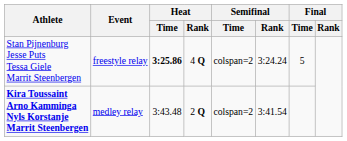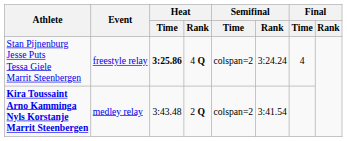(302, 61) 5 -> (302, 61) 4
